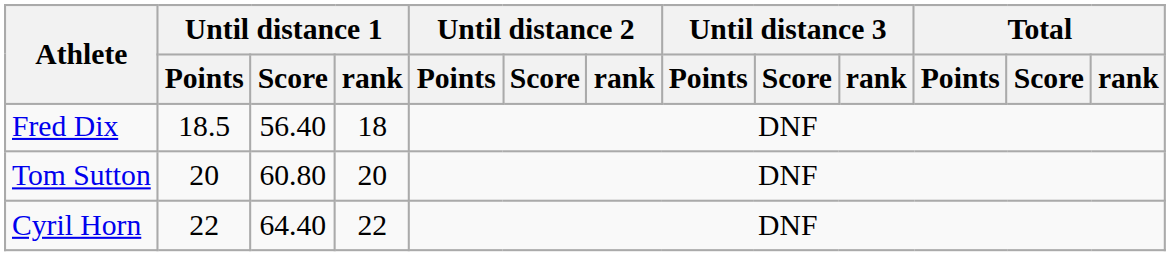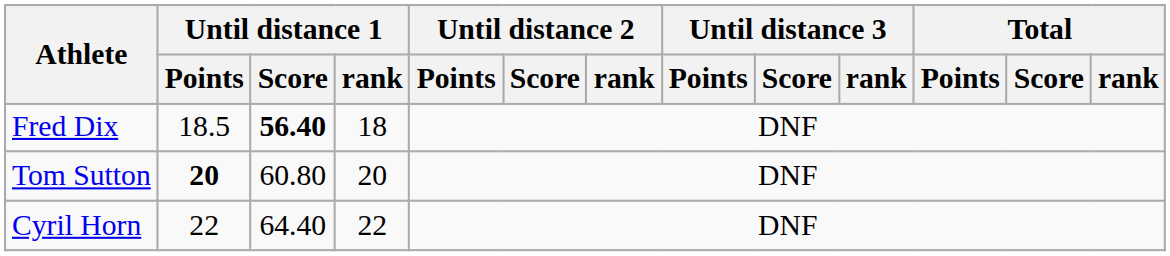(293, 127) normal -> (293, 127) bold
(204, 176) normal -> (204, 176) bold
